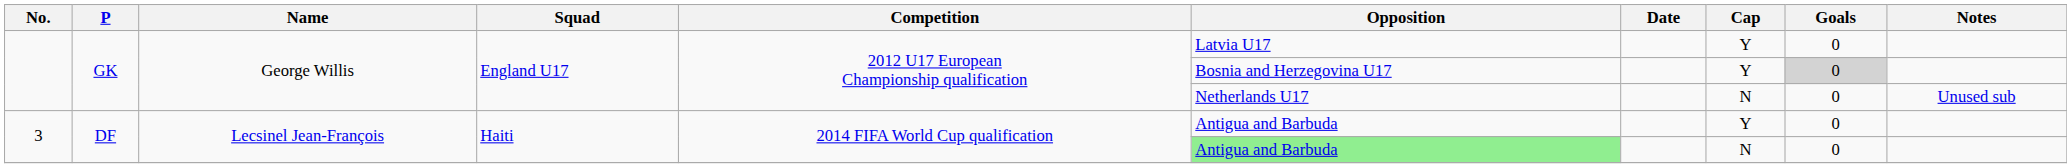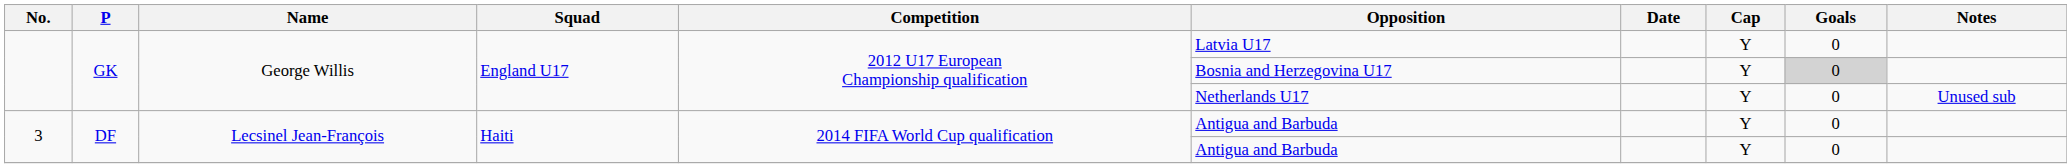(1746, 96) N -> (1746, 96) Y
(1266, 149) lightgreen background -> (1266, 149) no background
(1746, 149) N -> (1746, 149) Y
